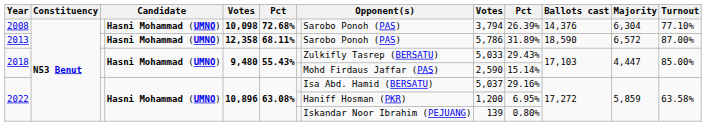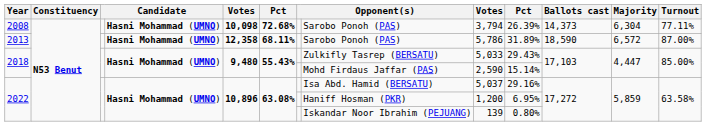(560, 26) 14,376 -> (560, 26) 14,373
(678, 26) 77.10% -> (678, 26) 77.11%
